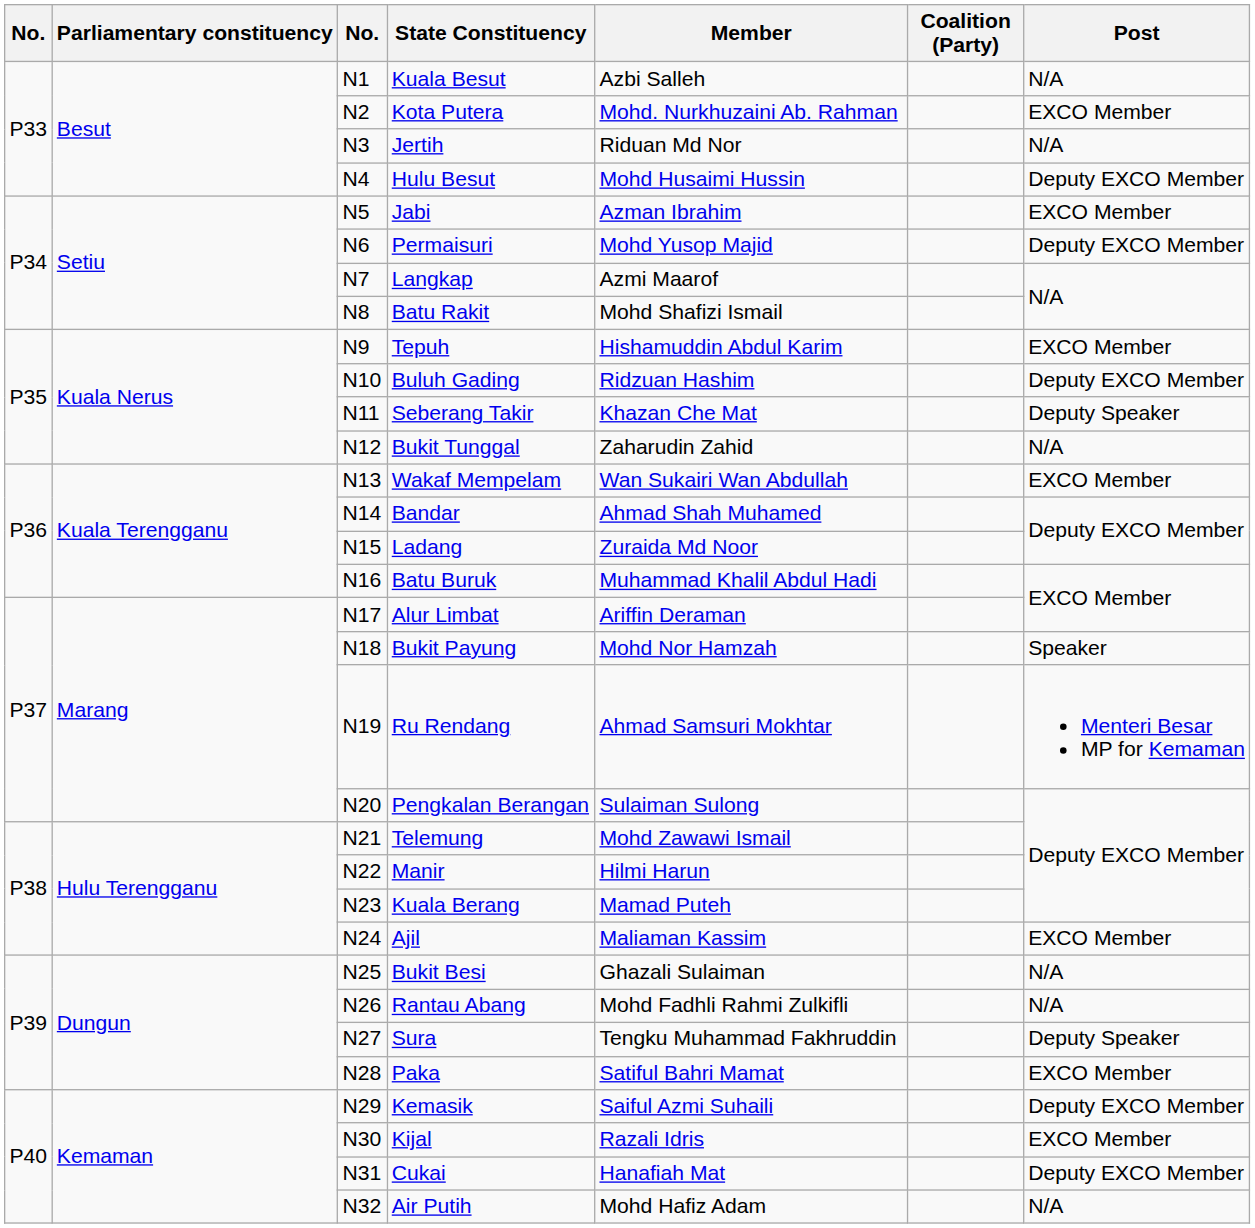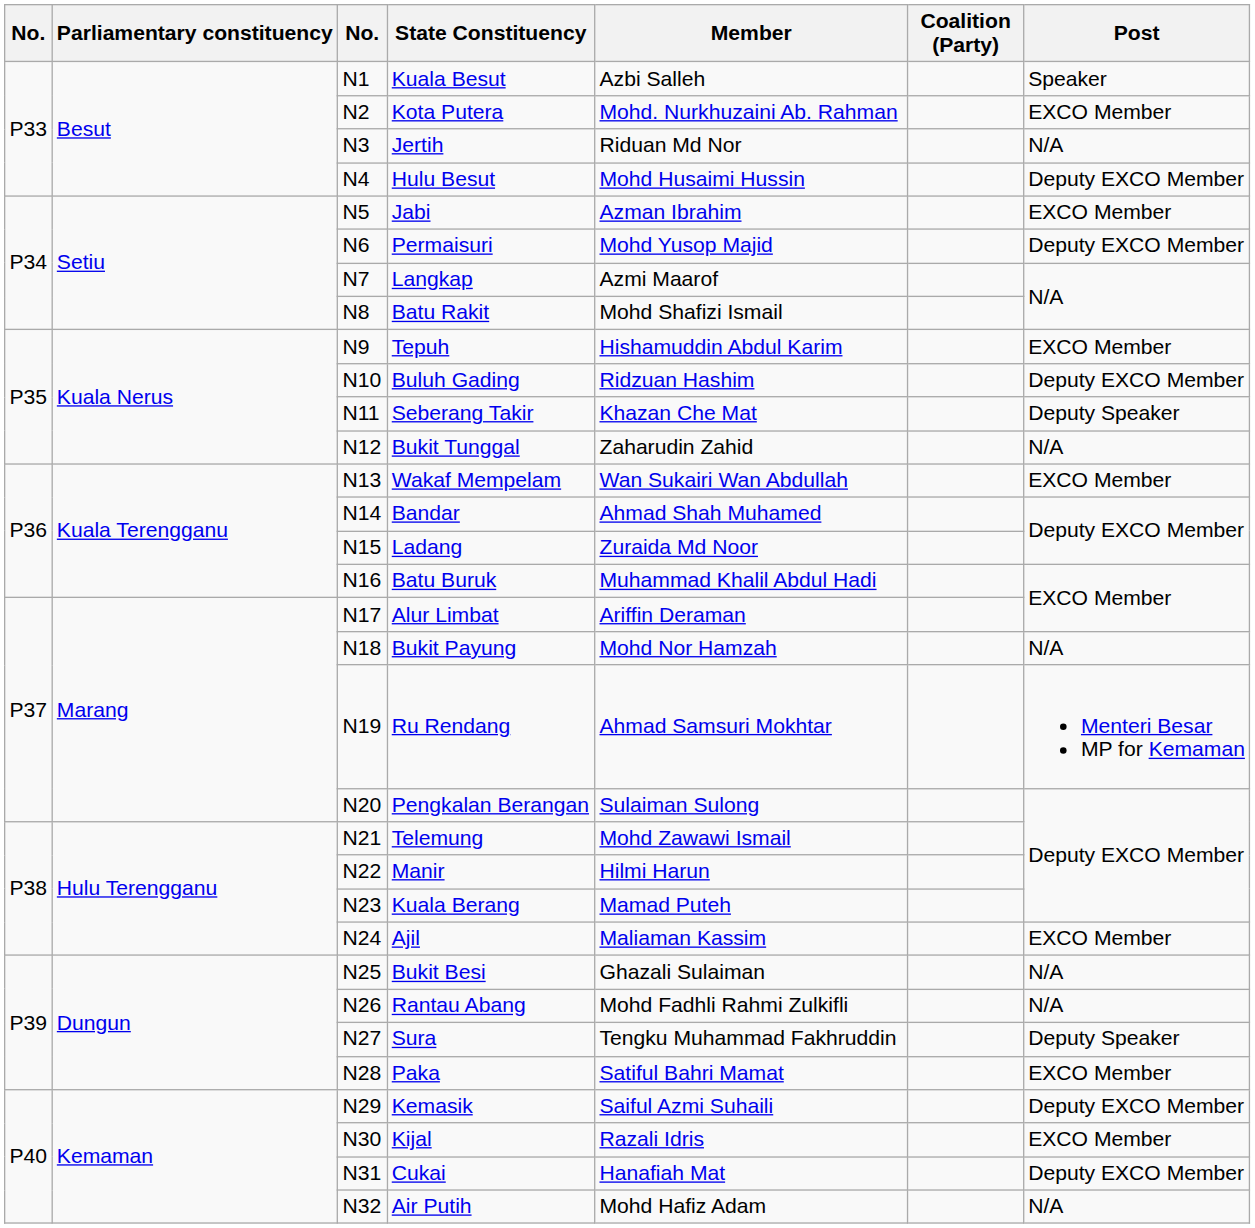(1046, 78) N/A -> (1067, 78) Speaker
(1067, 647) Speaker -> (1046, 647) N/A
